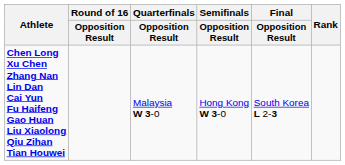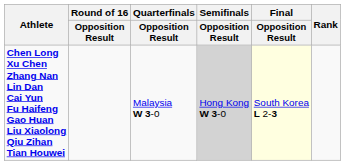(224, 109) no background -> (224, 109) lightgrey background
(281, 109) no background -> (281, 109) lightyellow background
